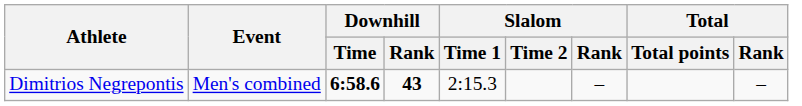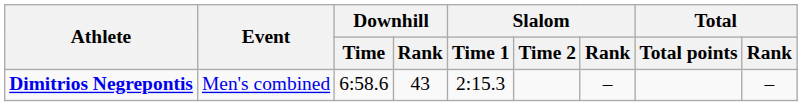(96, 85) normal -> (101, 85) bold
(355, 85) bold -> (364, 85) normal
(412, 85) bold -> (420, 85) normal
